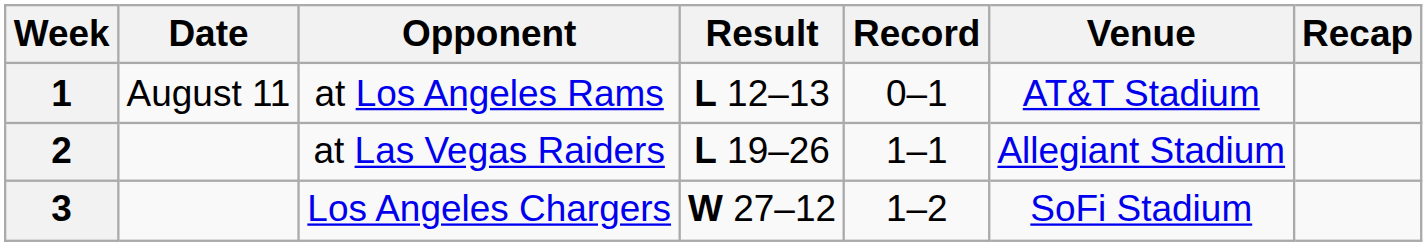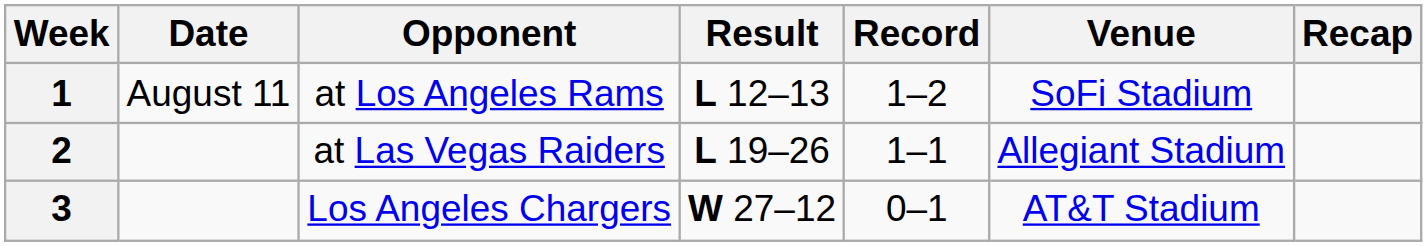(917, 92) 0–1 -> (917, 92) 1–2
(1141, 92) AT&T Stadium -> (1141, 92) SoFi Stadium
(917, 209) 1–2 -> (917, 209) 0–1
(1141, 209) SoFi Stadium -> (1141, 209) AT&T Stadium
